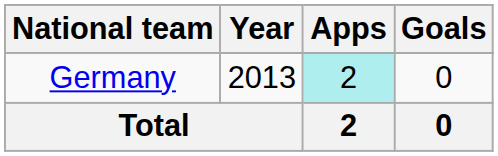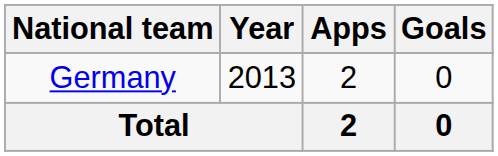(349, 77) paleturquoise background -> (349, 77) no background
